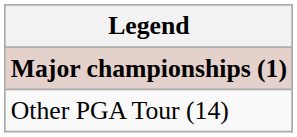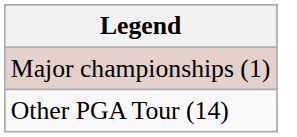(149, 68) bold -> (141, 68) normal
